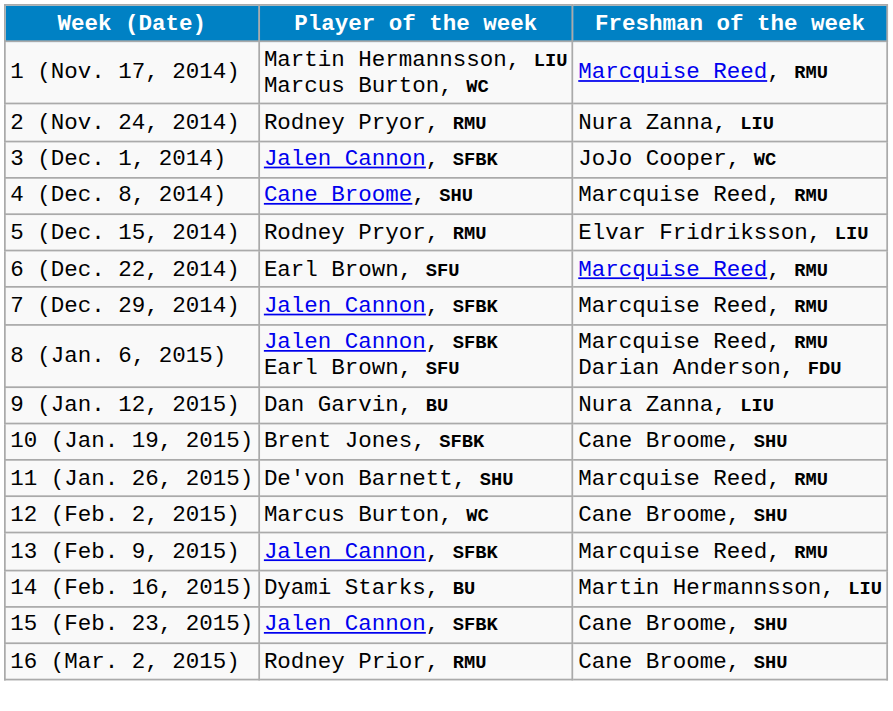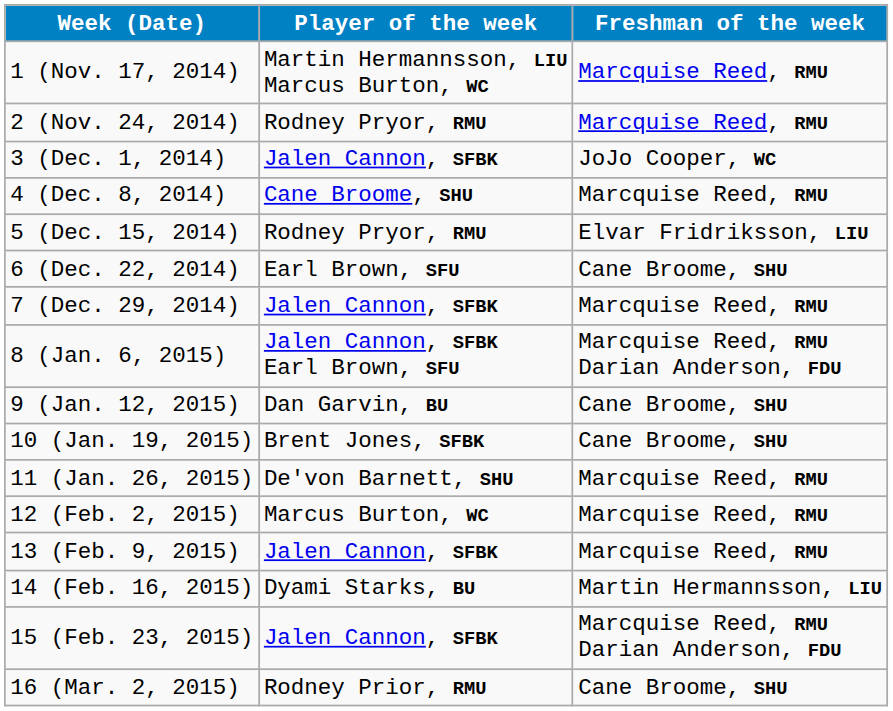(676, 122) Nura Zanna, LIU -> (703, 122) Marcquise Reed, RMU
(703, 269) Marcquise Reed, RMU -> (683, 269) Cane Broome, SHU
(676, 405) Nura Zanna, LIU -> (683, 405) Cane Broome, SHU
(683, 515) Cane Broome, SHU -> (703, 515) Marcquise Reed, RMU
(683, 625) Cane Broome, SHU -> (710, 638) Marcquise Reed, RMU Darian Anderson, FDU
